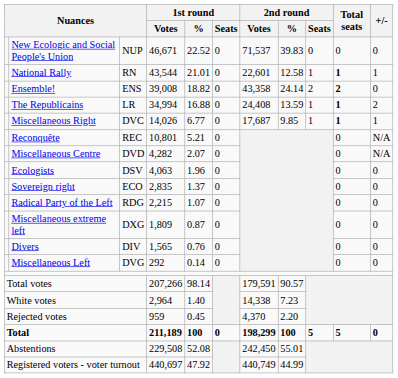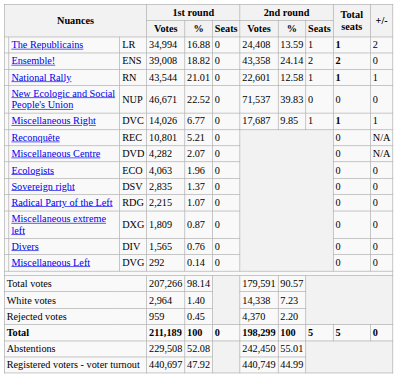rows swapped: (63, 50) <-> (47, 105)
rows swapped: (41, 72) <-> (33, 89)
(132, 170) DSV -> (132, 170) ECO
(132, 186) ECO -> (132, 186) DSV
